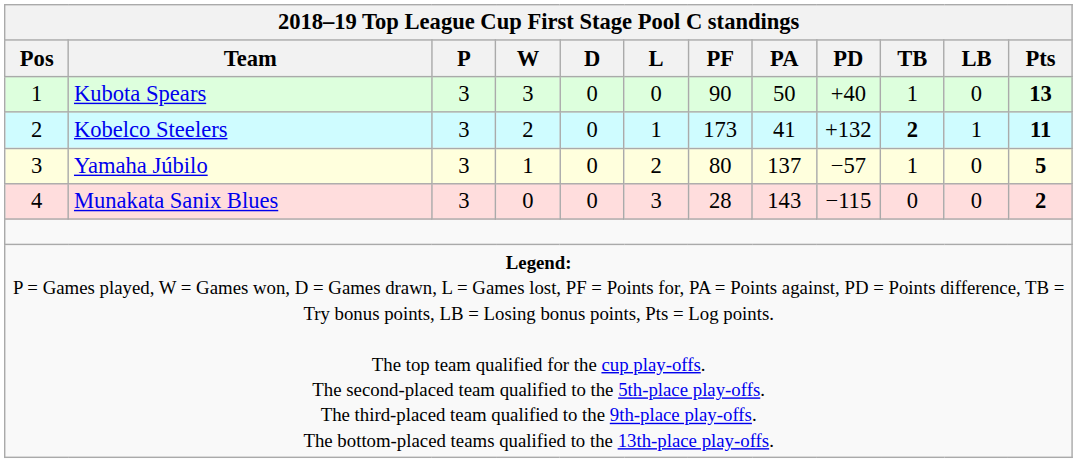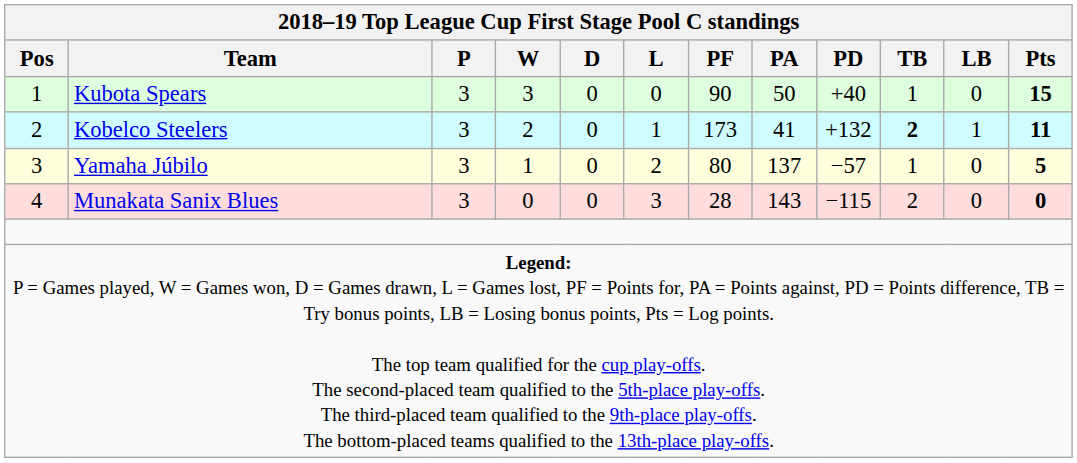(1041, 93) 13 -> (1041, 93) 15
(912, 201) 0 -> (912, 201) 2
(1041, 201) 2 -> (1041, 201) 0
